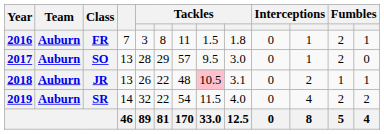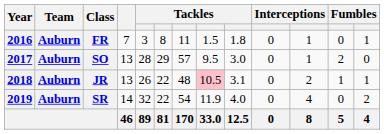(341, 39) 2 -> (341, 39) 0
(210, 99) 11.5 -> (210, 99) 11.9
(341, 99) 2 -> (341, 99) 0
